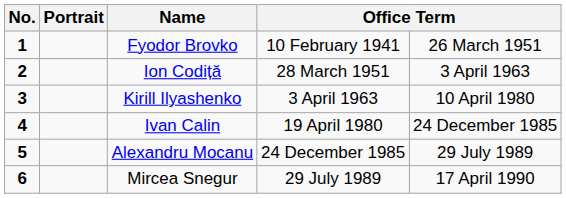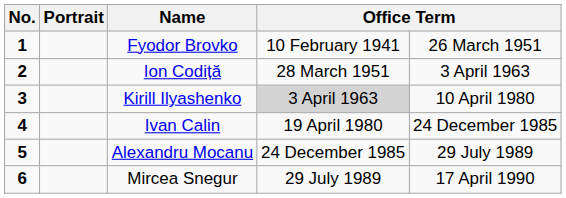(333, 98) no background -> (333, 98) lightgrey background
